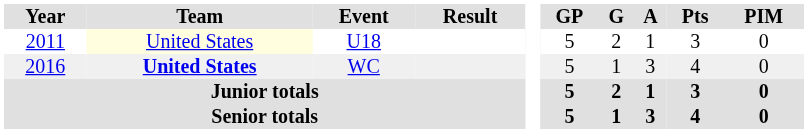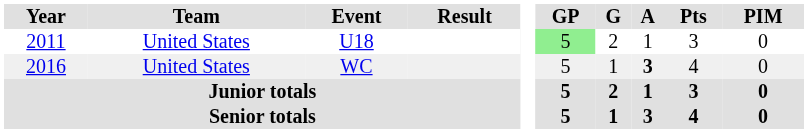(200, 41) lightyellow background -> (196, 41) no background
(569, 41) no background -> (566, 41) lightgreen background
(200, 66) bold -> (196, 66) normal
(650, 66) normal -> (648, 66) bold
